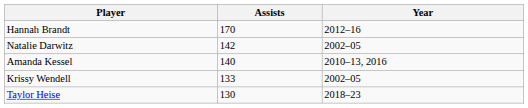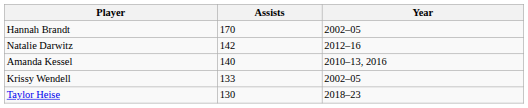(342, 29) 2012–16 -> (342, 29) 2002–05
(342, 45) 2002–05 -> (342, 45) 2012–16
